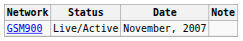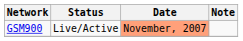(165, 29) no background -> (165, 29) lightsalmon background
